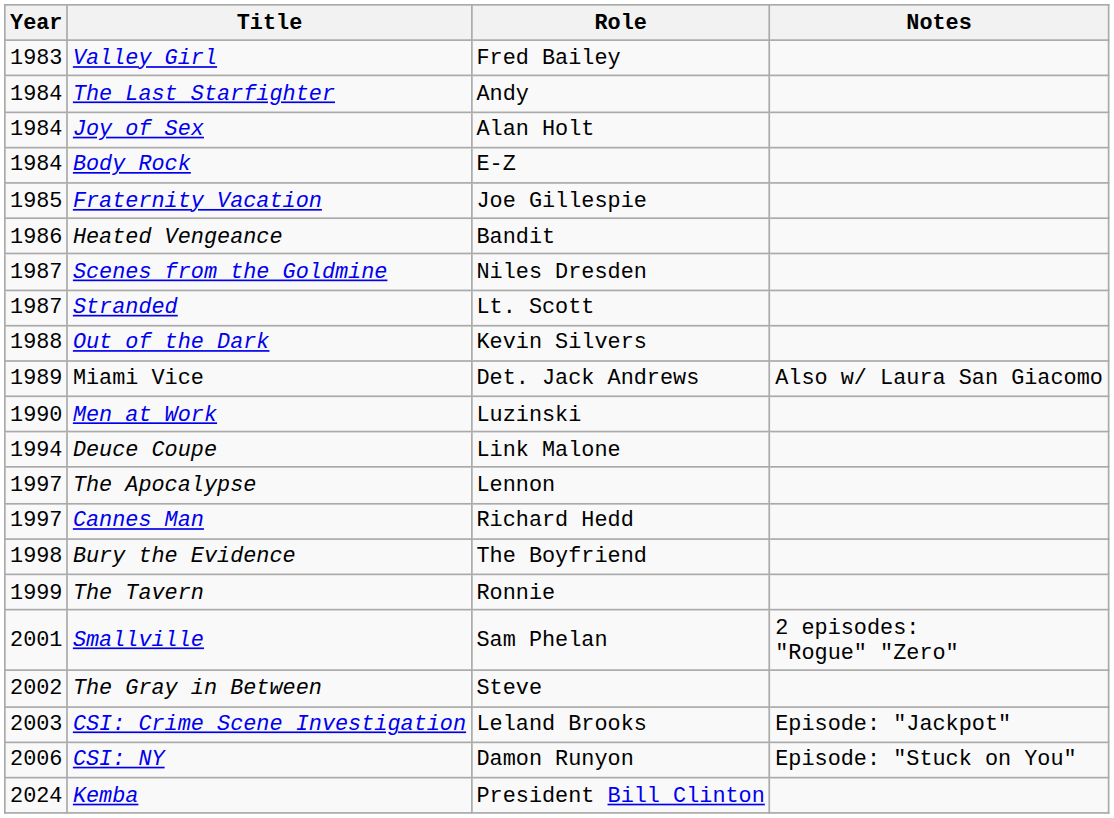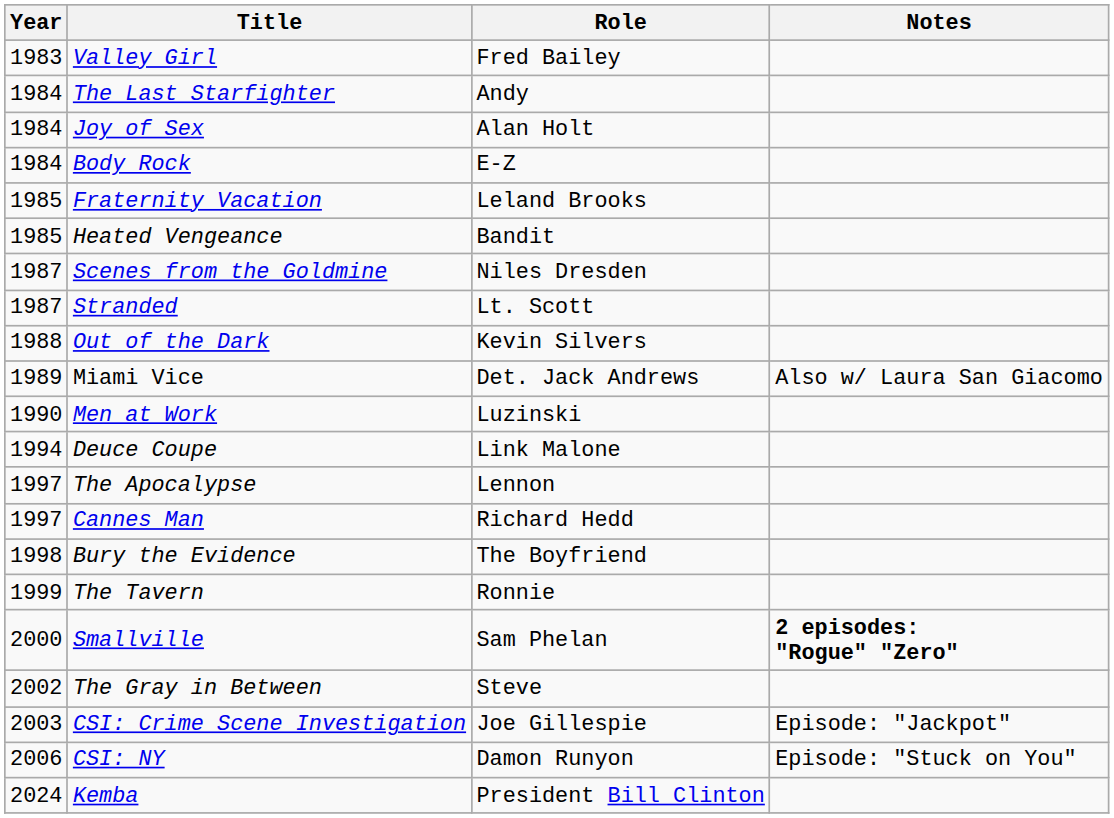(562, 201) Joe Gillespie -> (562, 201) Leland Brooks
(36, 236) 1986 -> (36, 236) 1985
(36, 640) 2001 -> (36, 640) 2000
(867, 640) normal -> (867, 640) bold
(562, 724) Leland Brooks -> (562, 724) Joe Gillespie
